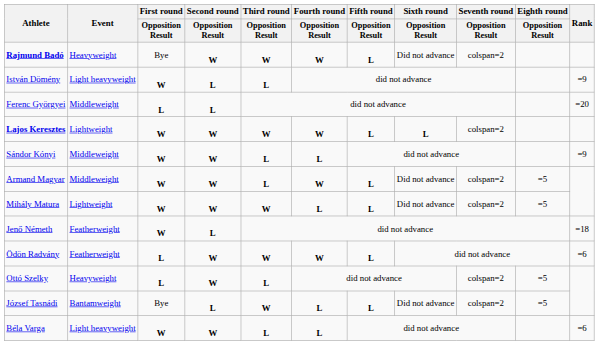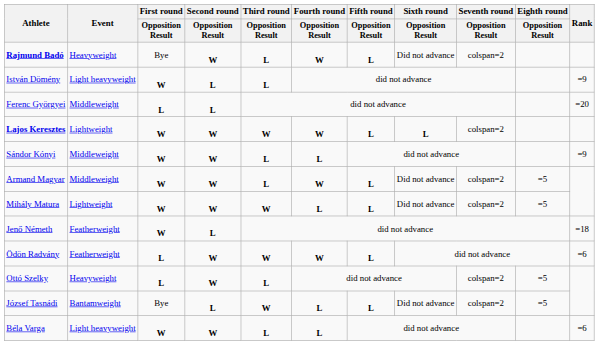(266, 60) W -> (266, 60) L
